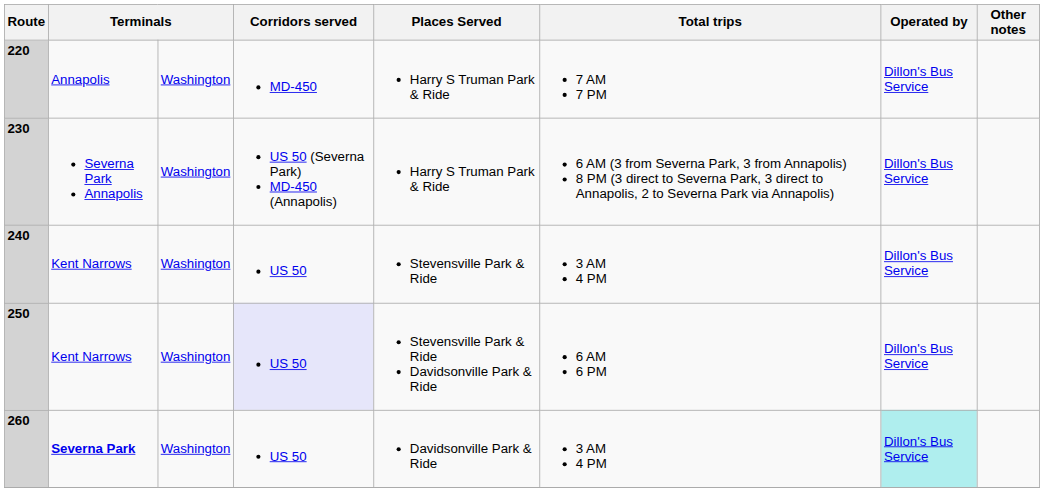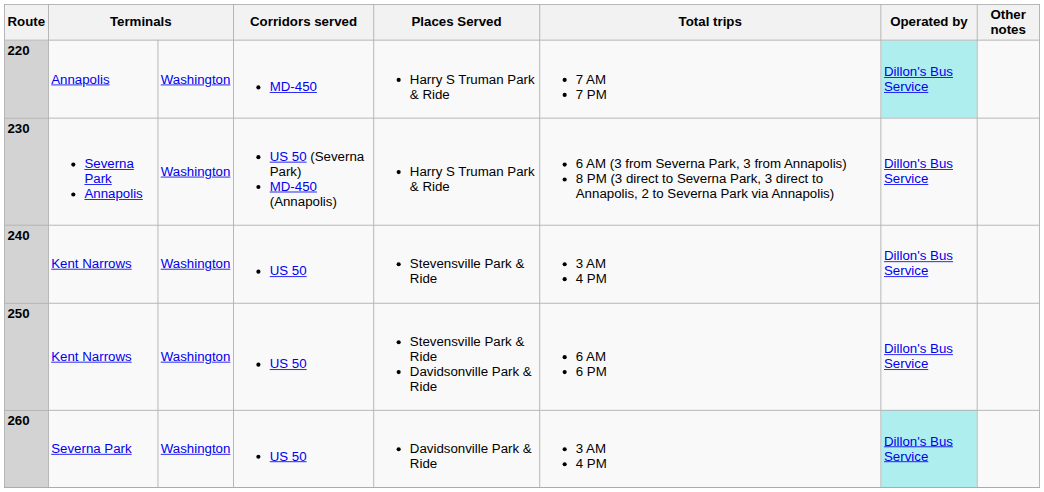(918, 79) no background -> (918, 79) paleturquoise background
(304, 364) lavender background -> (304, 364) no background
(93, 449) bold -> (91, 449) normal
